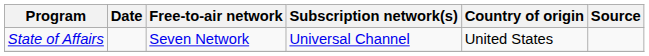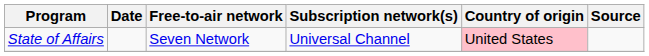(509, 39) no background -> (509, 39) pink background
